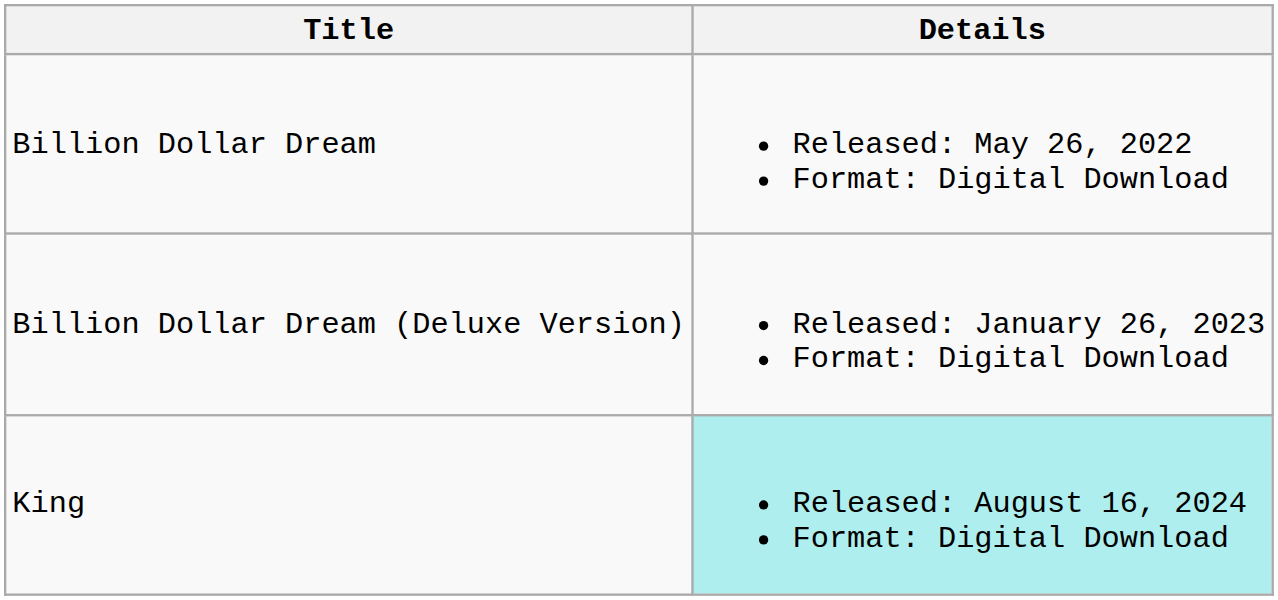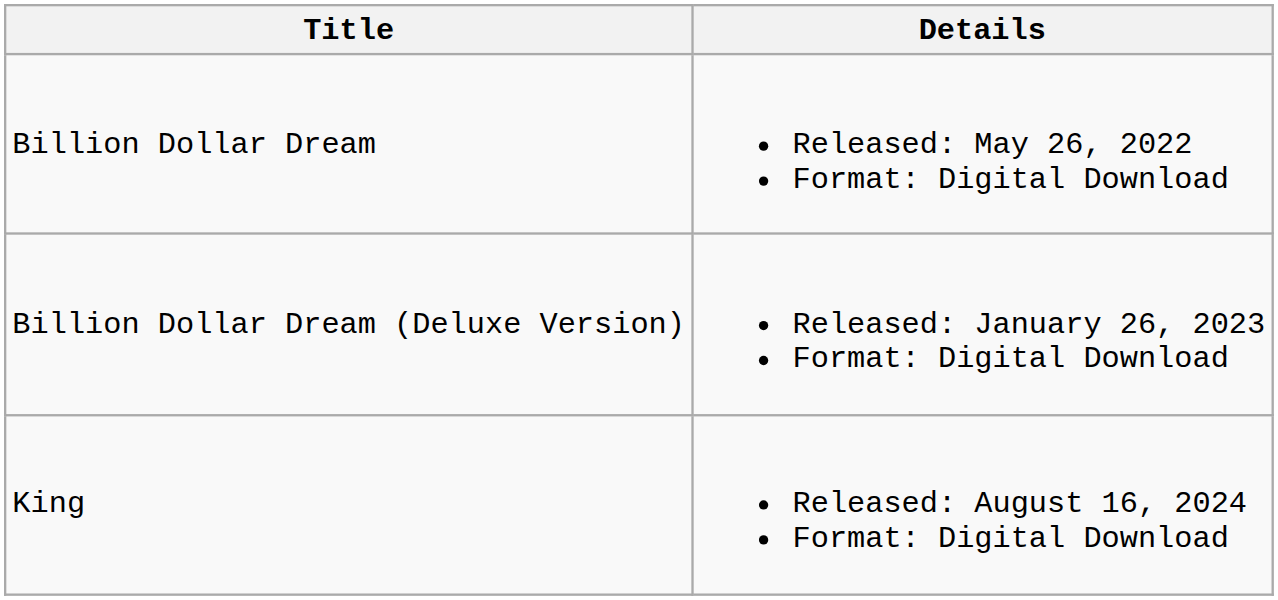(982, 522) paleturquoise background -> (982, 522) no background
